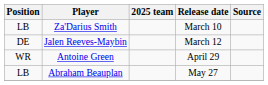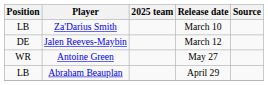(203, 57) April 29 -> (203, 57) May 27
(203, 73) May 27 -> (203, 73) April 29
